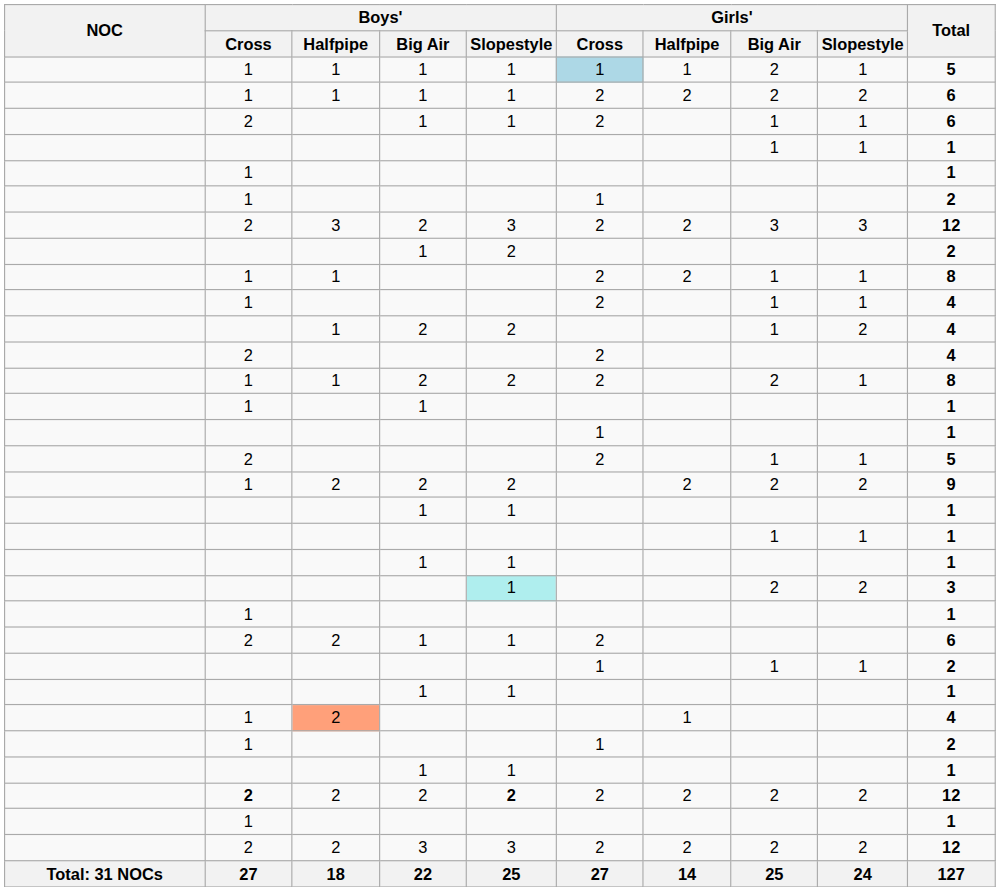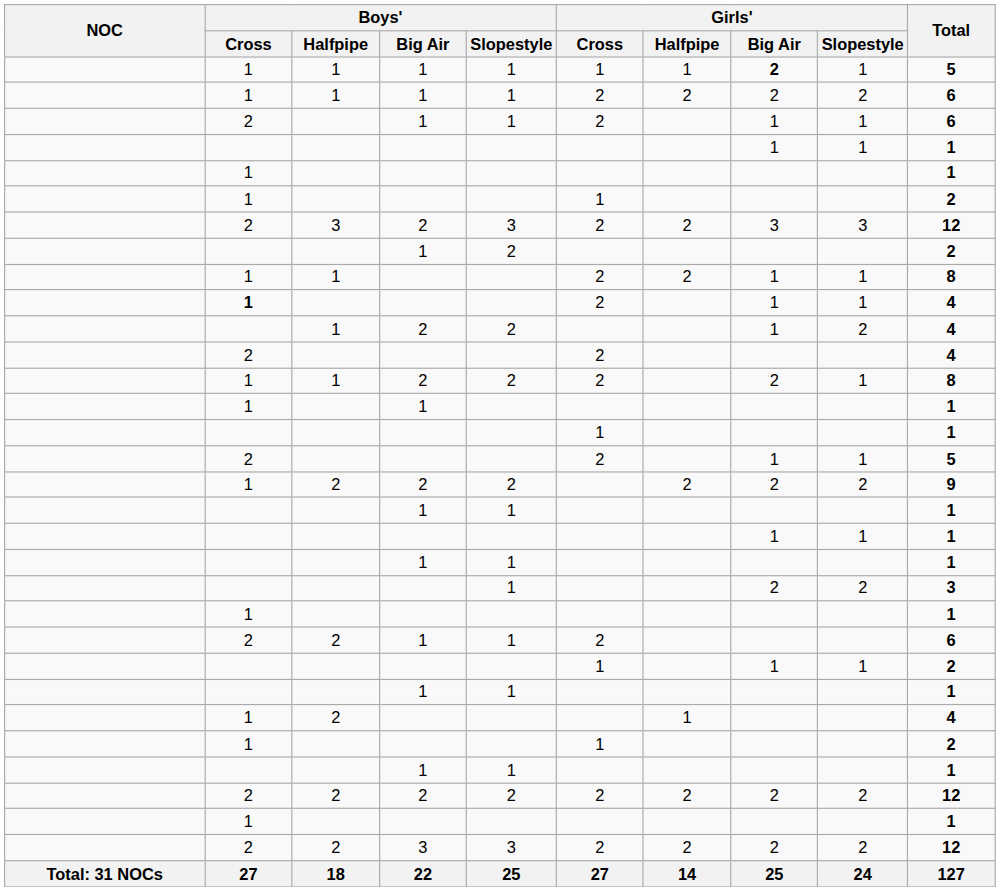(600, 70) lightblue background -> (600, 70) no background
(774, 70) normal -> (774, 70) bold
(248, 303) normal -> (248, 303) bold
(511, 588) paleturquoise background -> (511, 588) no background
(336, 718) lightsalmon background -> (336, 718) no background
(248, 796) bold -> (248, 796) normal
(511, 796) bold -> (511, 796) normal
